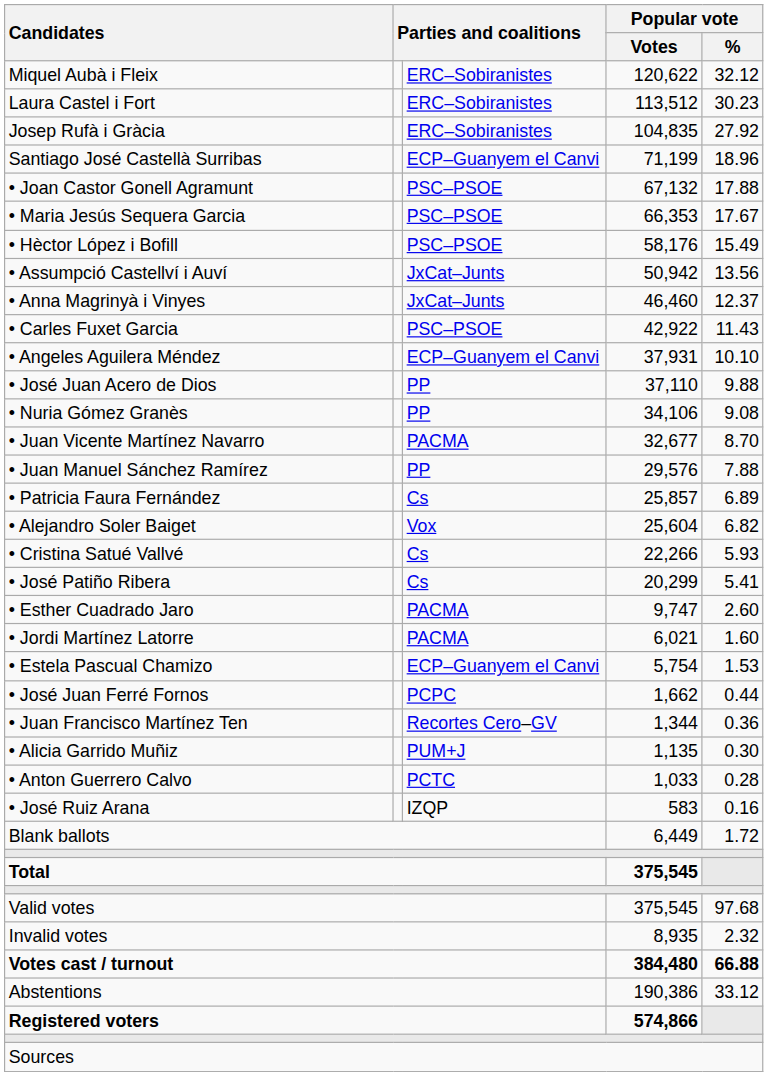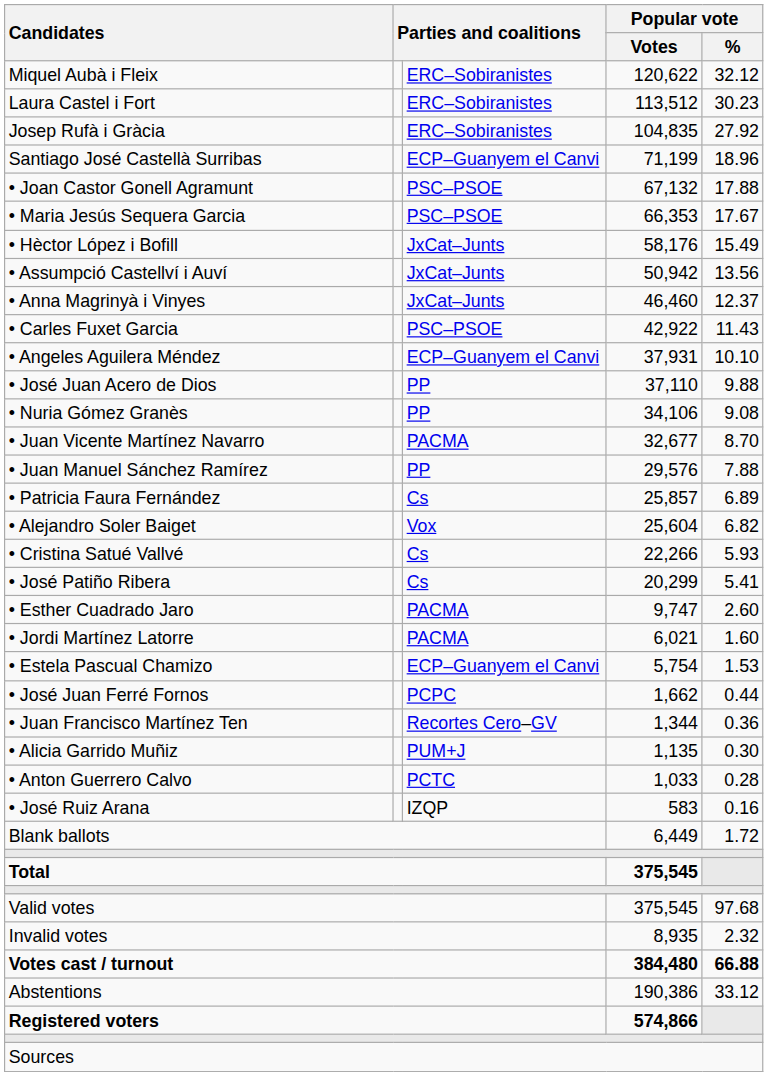(455, 244) PSC–PSOE -> (456, 244) JxCat–Junts
